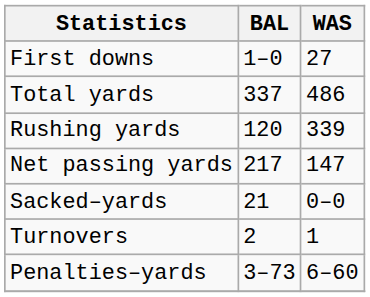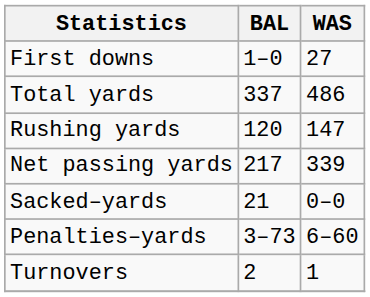(326, 130) 339 -> (326, 130) 147
(326, 166) 147 -> (326, 166) 339
rows swapped: (69, 237) <-> (108, 273)
